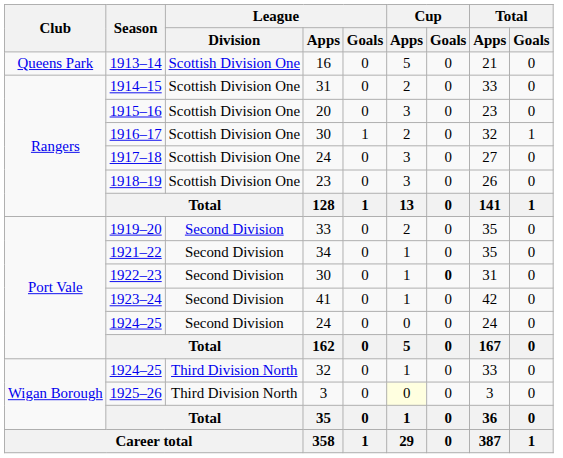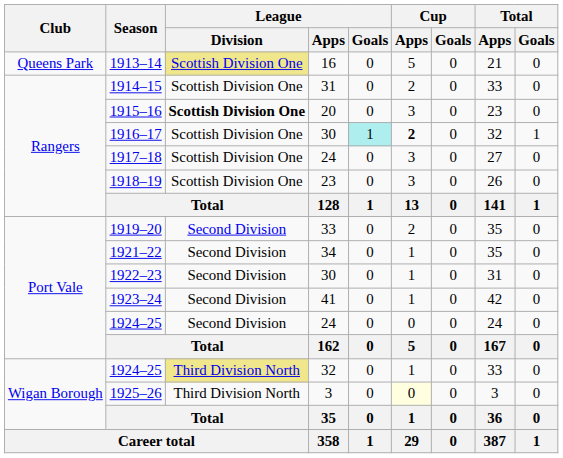(234, 63) no background -> (237, 63) khaki background
(234, 110) normal -> (237, 110) bold
(365, 134) no background -> (370, 134) paleturquoise background
(407, 134) normal -> (412, 134) bold
(448, 275) bold -> (453, 275) normal
(234, 370) no background -> (237, 370) khaki background
